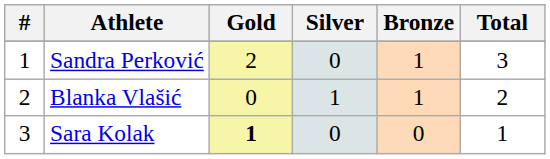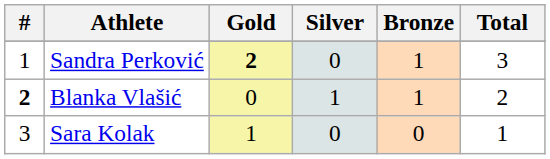(251, 60) normal -> (251, 60) bold
(25, 97) normal -> (25, 97) bold
(251, 134) bold -> (251, 134) normal
